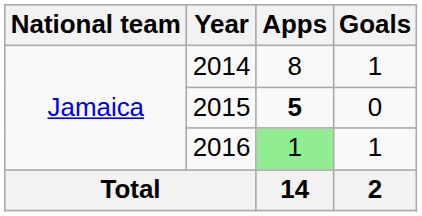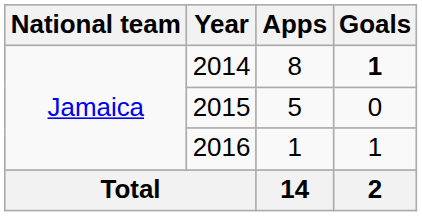(375, 66) normal -> (375, 66) bold
(295, 107) bold -> (295, 107) normal
(295, 148) lightgreen background -> (295, 148) no background
